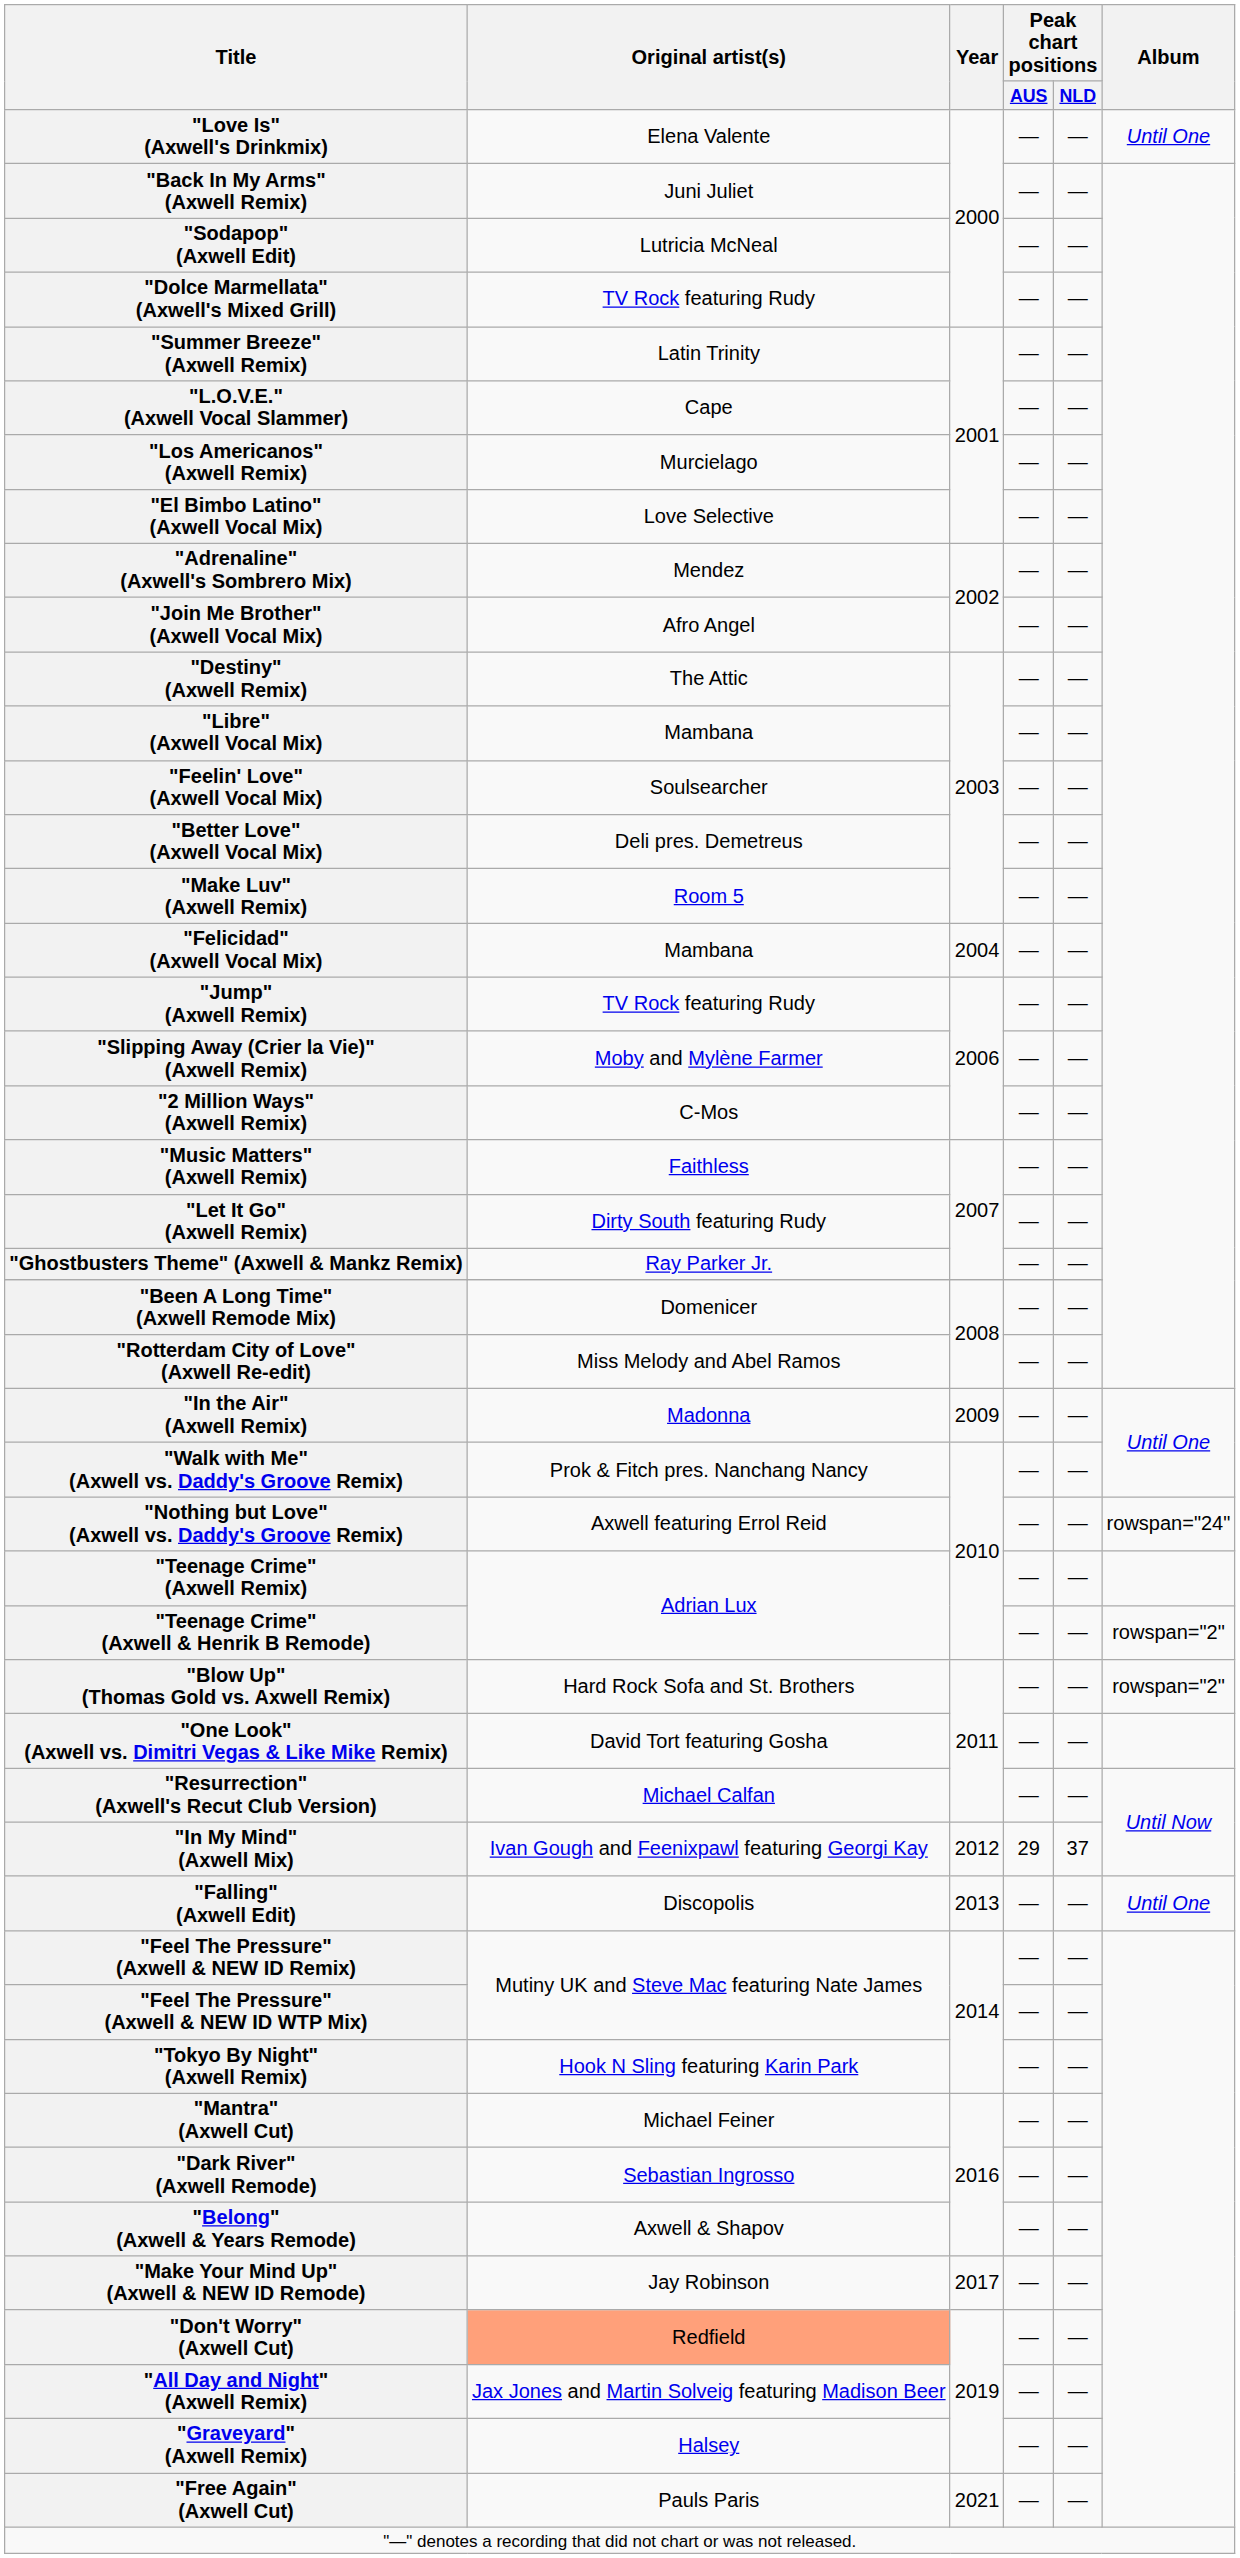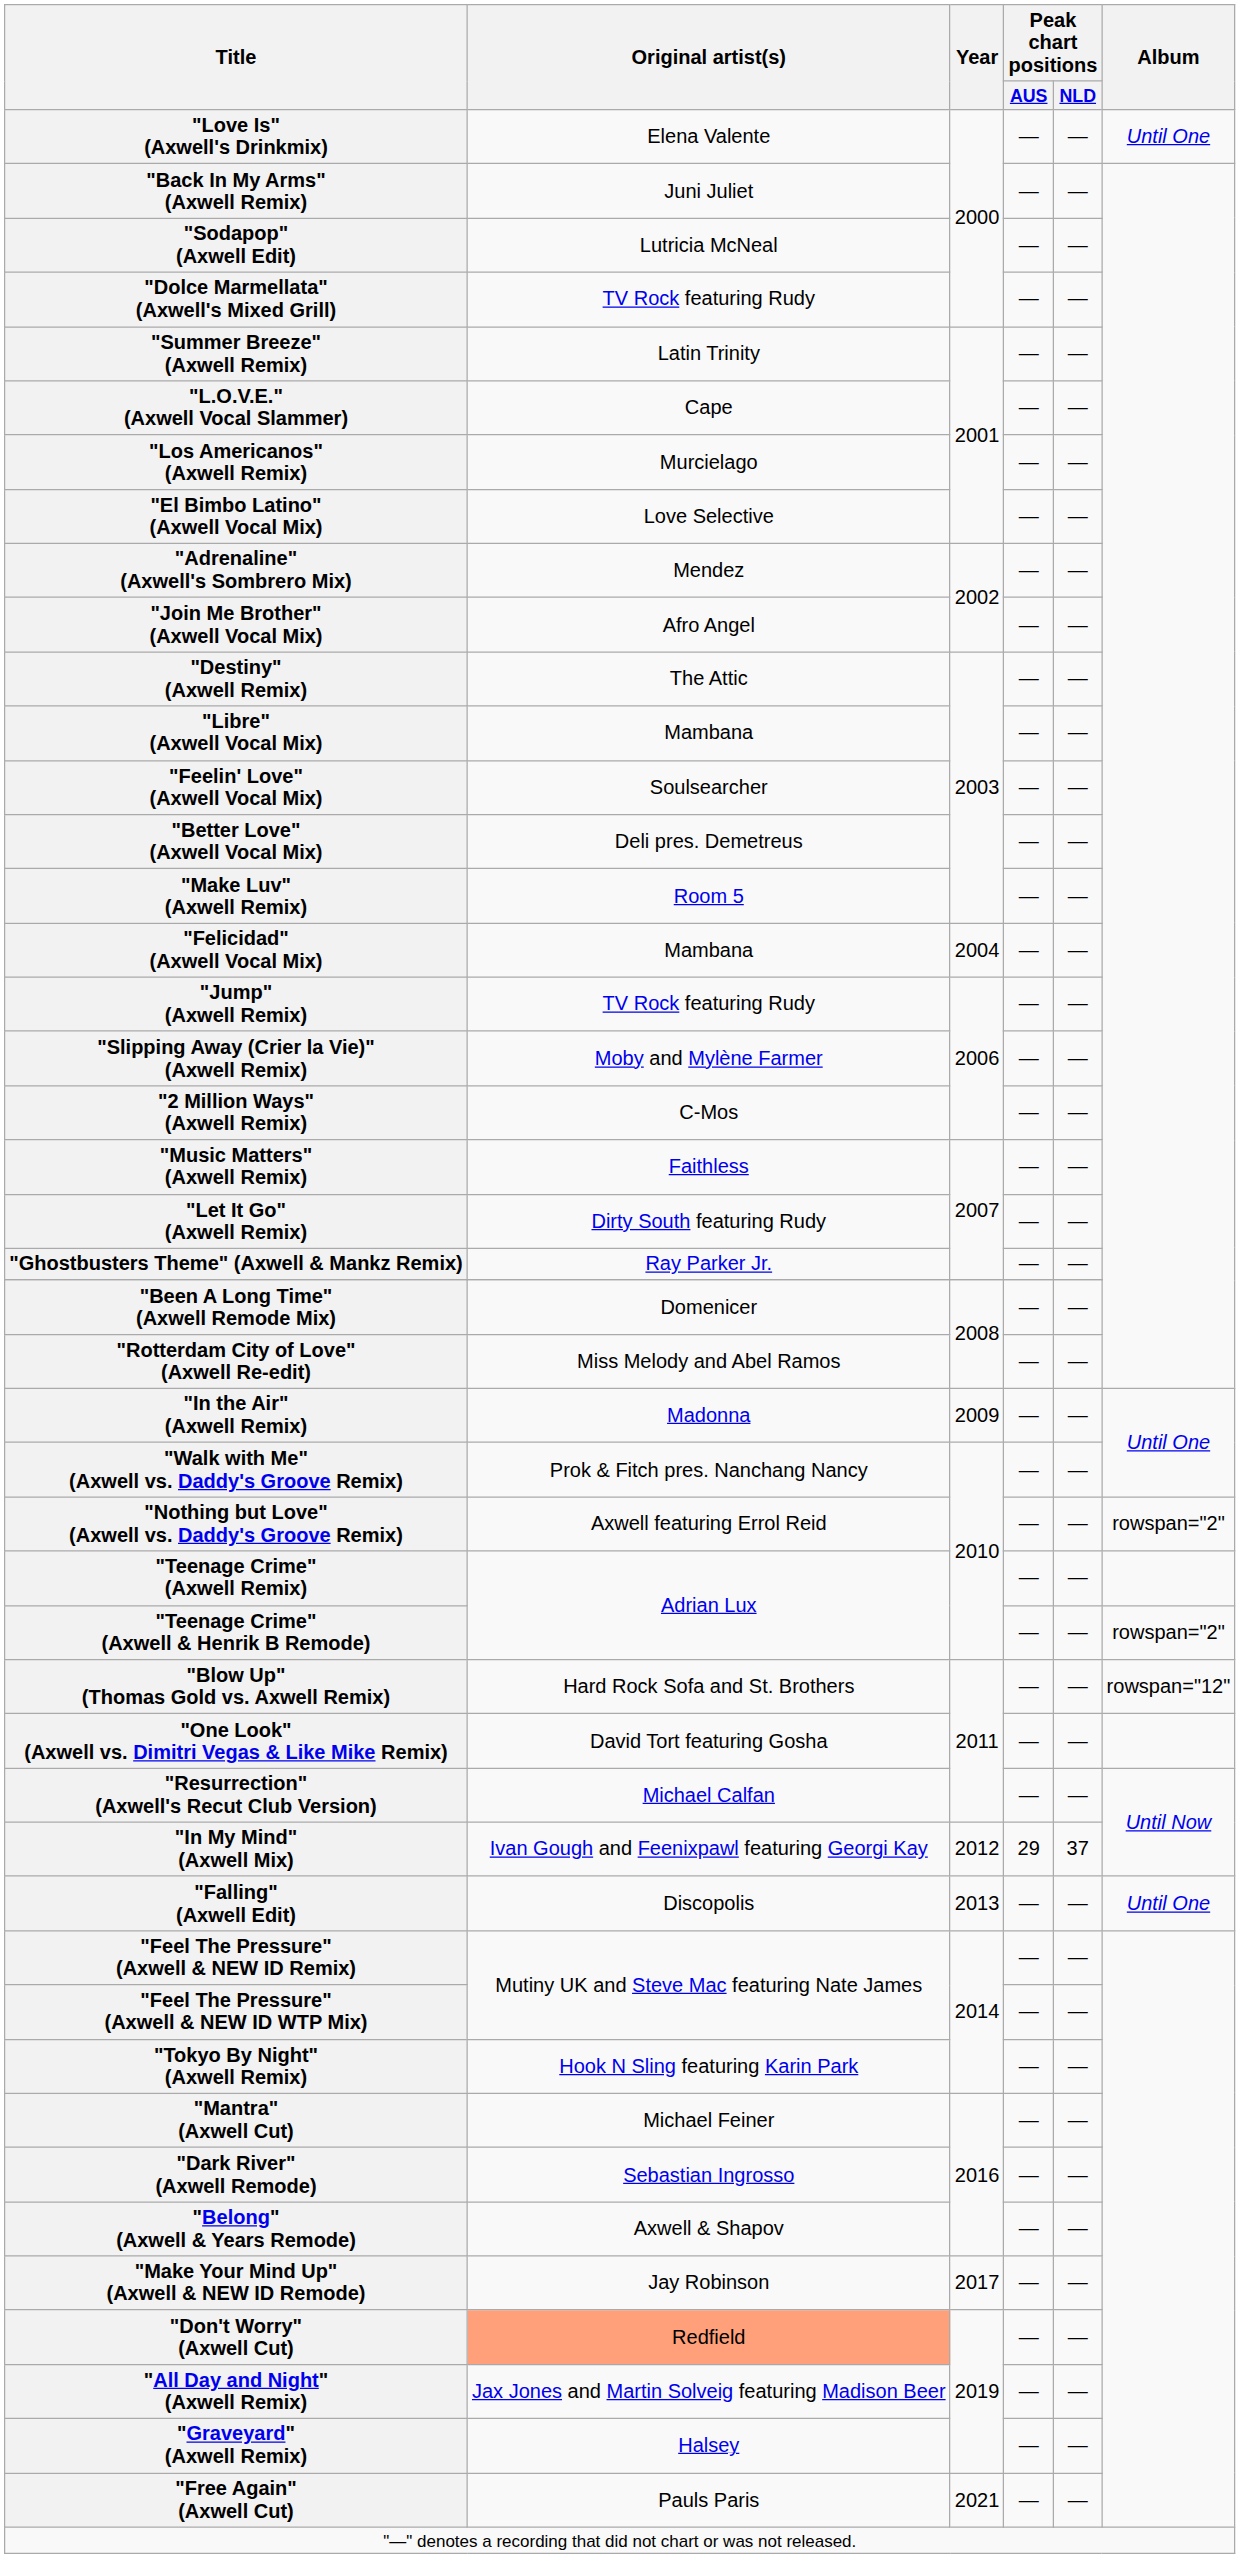(1168, 1523) rowspan="24" -> (1168, 1523) rowspan="2"
(1168, 1686) rowspan="2" -> (1168, 1686) rowspan="12"
